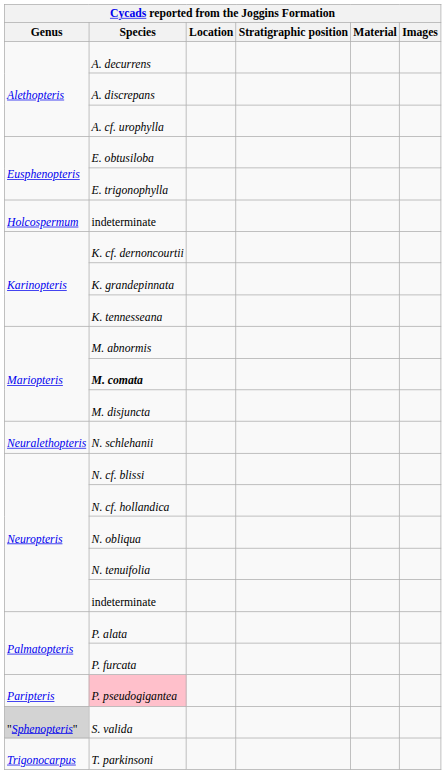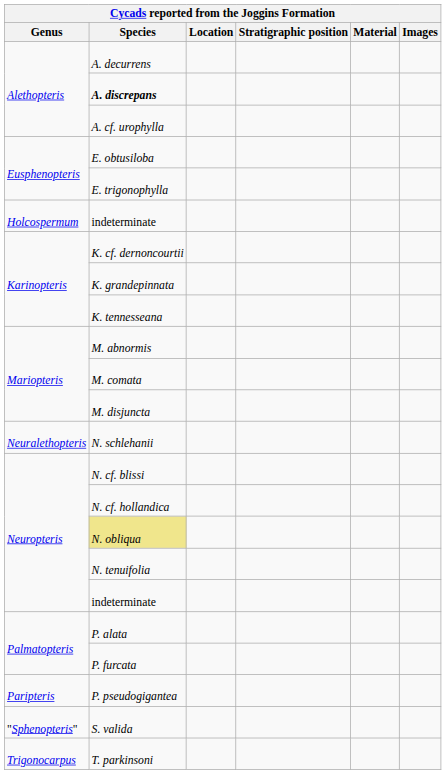(123, 95) normal -> (124, 95) bold
(117, 380) bold -> (117, 380) normal
(116, 538) no background -> (116, 538) khaki background
(134, 697) pink background -> (134, 697) no background
(42, 728) lightgrey background -> (42, 728) no background
